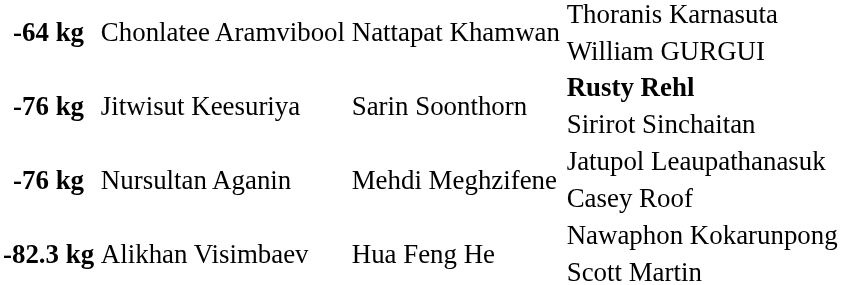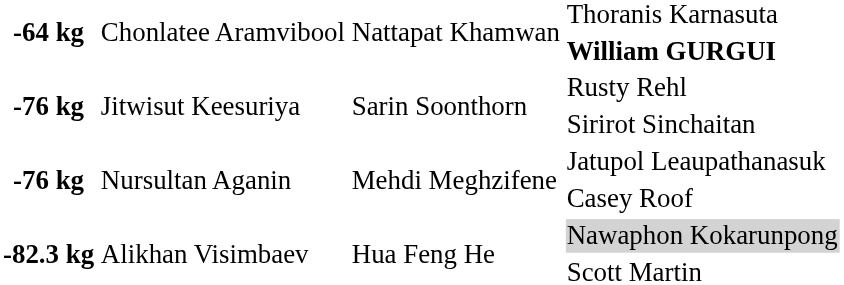(666, 50) normal -> (671, 50) bold
(631, 87) bold -> (627, 87) normal
(702, 235) no background -> (702, 235) lightgrey background
